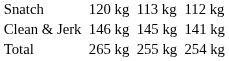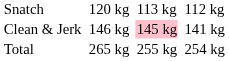(157, 29) no background -> (157, 29) pink background
